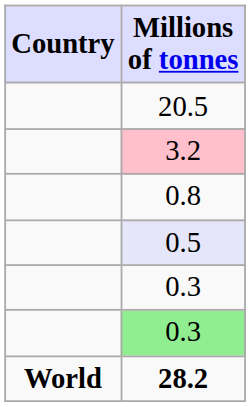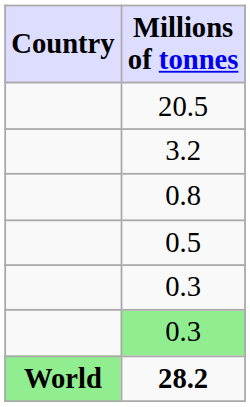(183, 150) pink background -> (183, 150) no background
(183, 241) lavender background -> (183, 241) no background
(63, 378) no background -> (63, 378) lightgreen background
